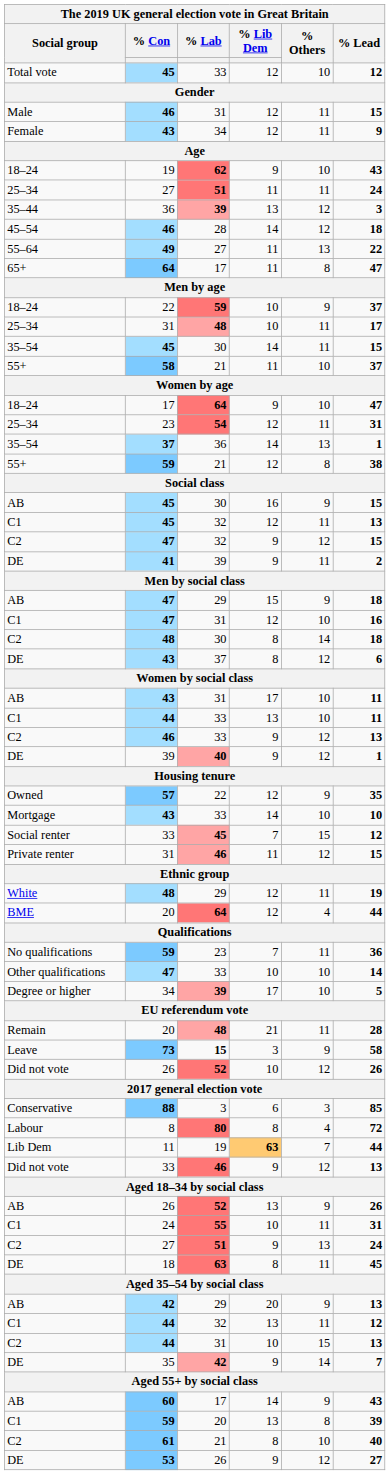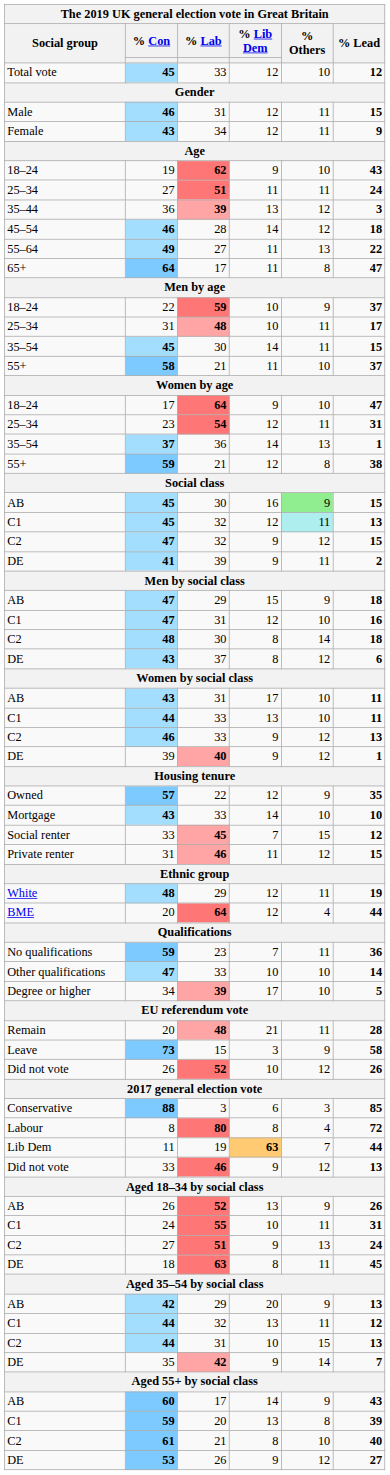(327, 502) no background -> (327, 502) lightgreen background
(324, 522) no background -> (324, 522) paleturquoise background
(220, 1049) bold -> (220, 1049) normal
